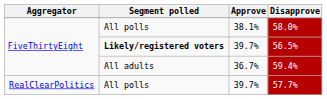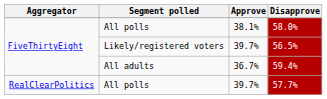(164, 47) bold -> (164, 47) normal
